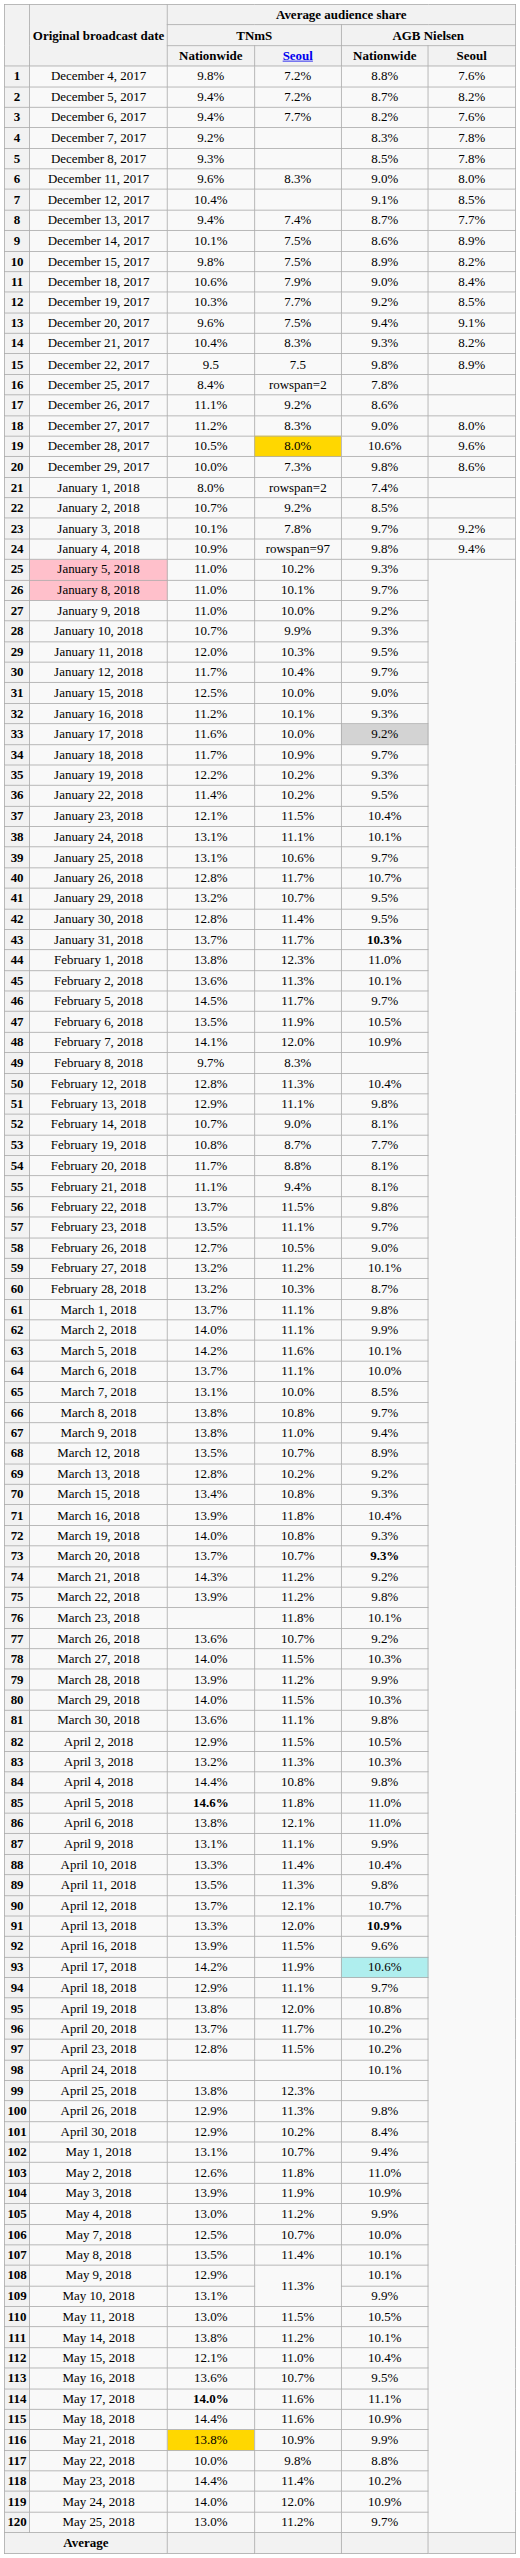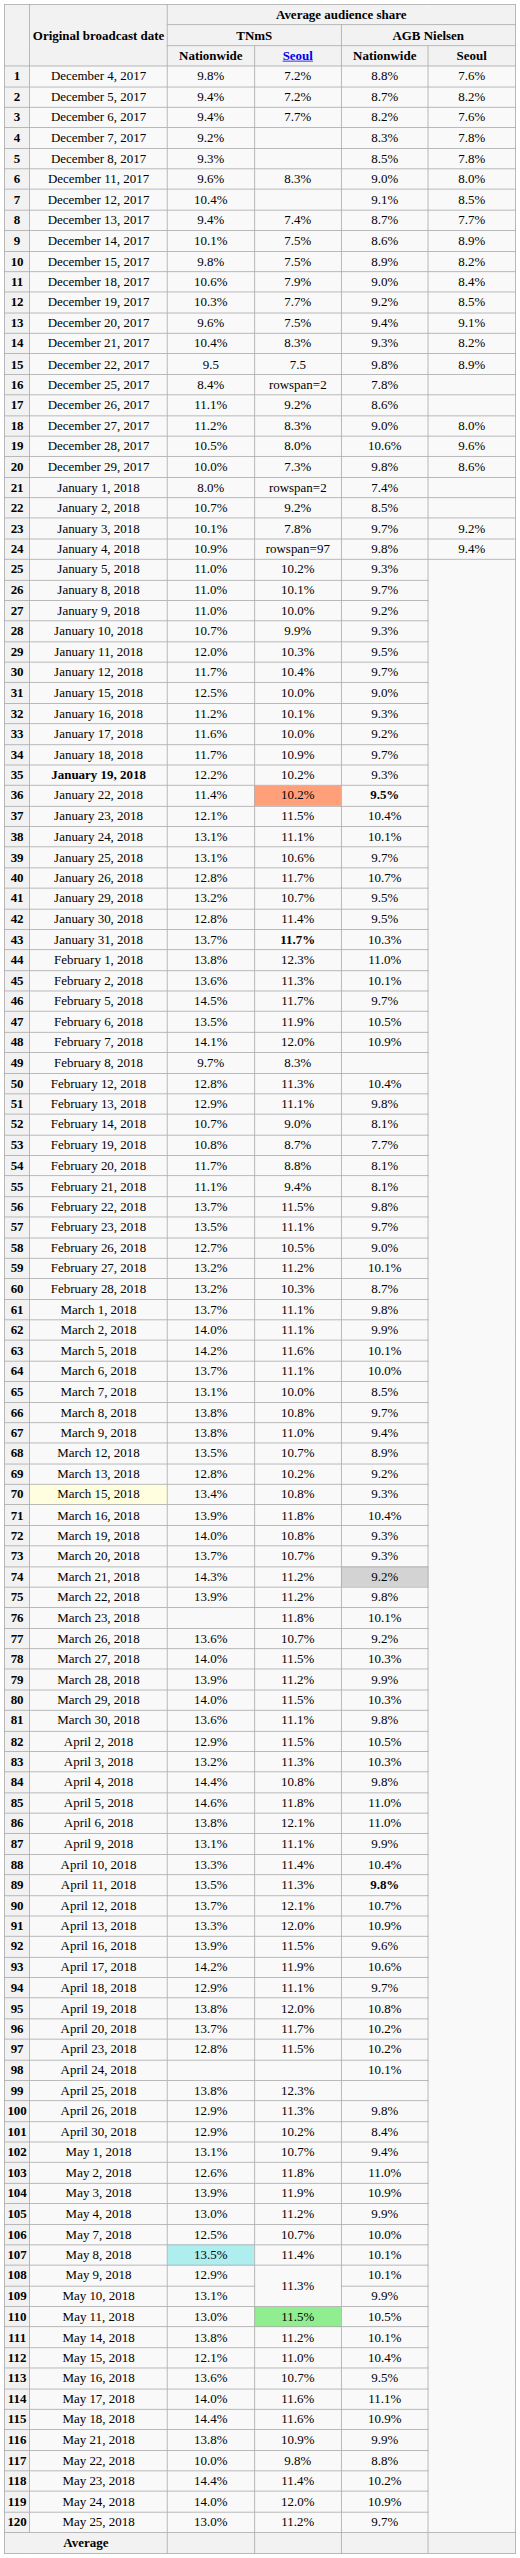(298, 446) gold background -> (298, 446) no background
(99, 569) pink background -> (99, 569) no background
(99, 590) pink background -> (99, 590) no background
(385, 734) lightgrey background -> (385, 734) no background
(99, 775) normal -> (99, 775) bold
(298, 795) no background -> (298, 795) lightsalmon background
(385, 795) normal -> (385, 795) bold
(298, 939) normal -> (298, 939) bold
(385, 939) bold -> (385, 939) normal
(99, 1494) no background -> (99, 1494) lightyellow background
(385, 1556) bold -> (385, 1556) normal
(385, 1576) no background -> (385, 1576) lightgrey background
(211, 1802) bold -> (211, 1802) normal
(385, 1885) normal -> (385, 1885) bold
(385, 1926) bold -> (385, 1926) normal
(385, 1967) paleturquoise background -> (385, 1967) no background
(211, 2255) no background -> (211, 2255) paleturquoise background
(298, 2316) no background -> (298, 2316) lightgreen background
(211, 2399) bold -> (211, 2399) normal
(211, 2440) gold background -> (211, 2440) no background
